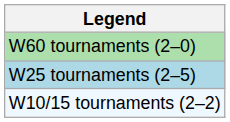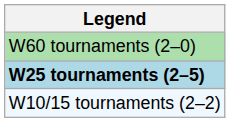(102, 74) normal -> (107, 74) bold
